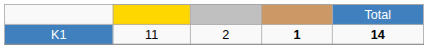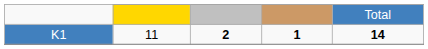(226, 35) normal -> (226, 35) bold
